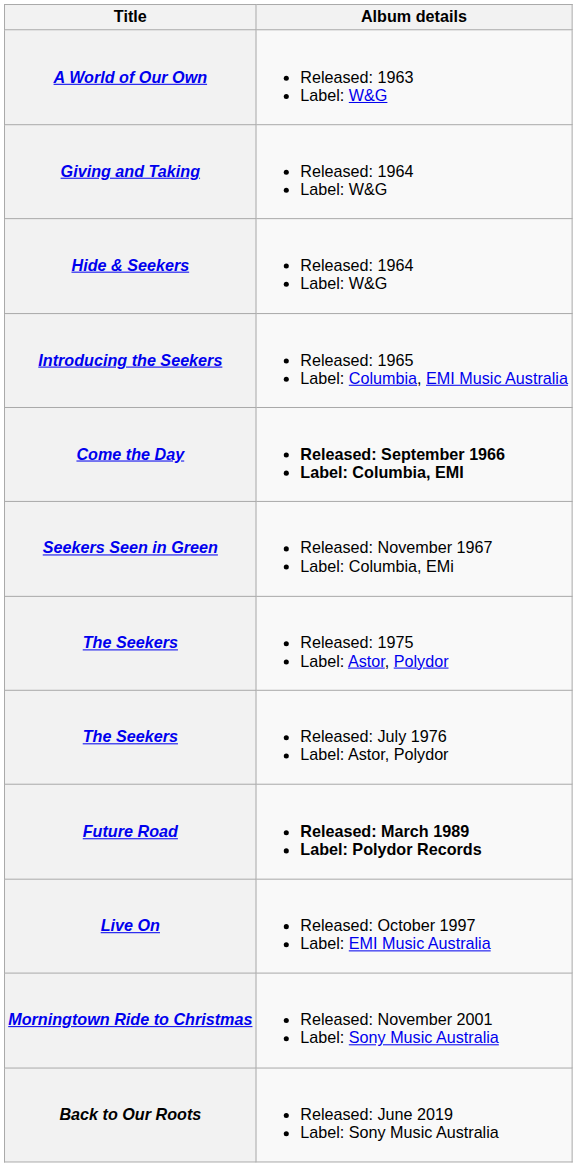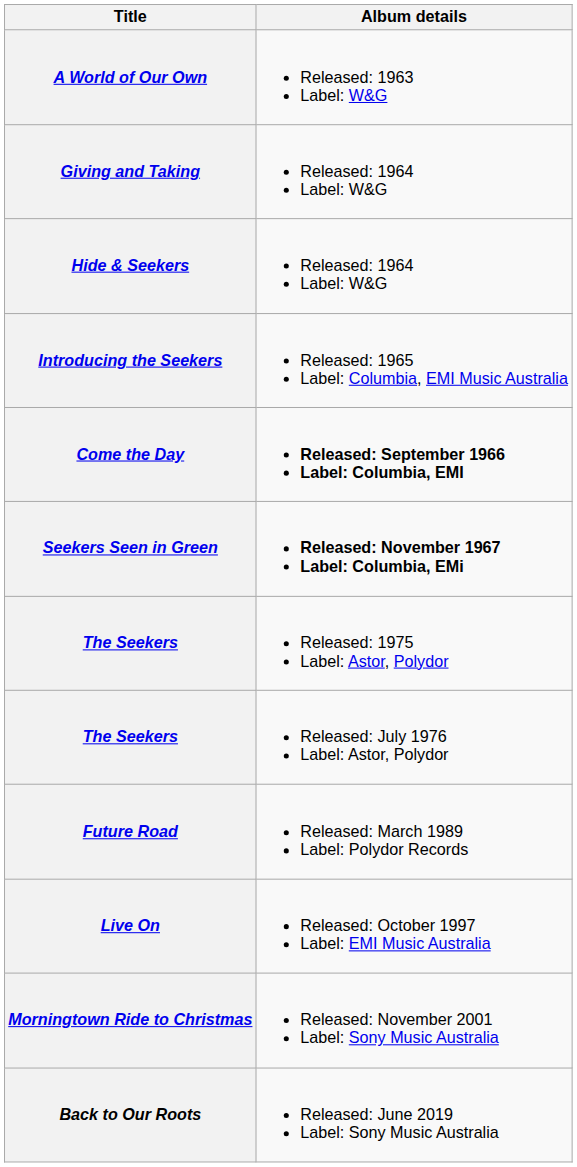(414, 558) normal -> (414, 558) bold
(414, 841) bold -> (414, 841) normal
